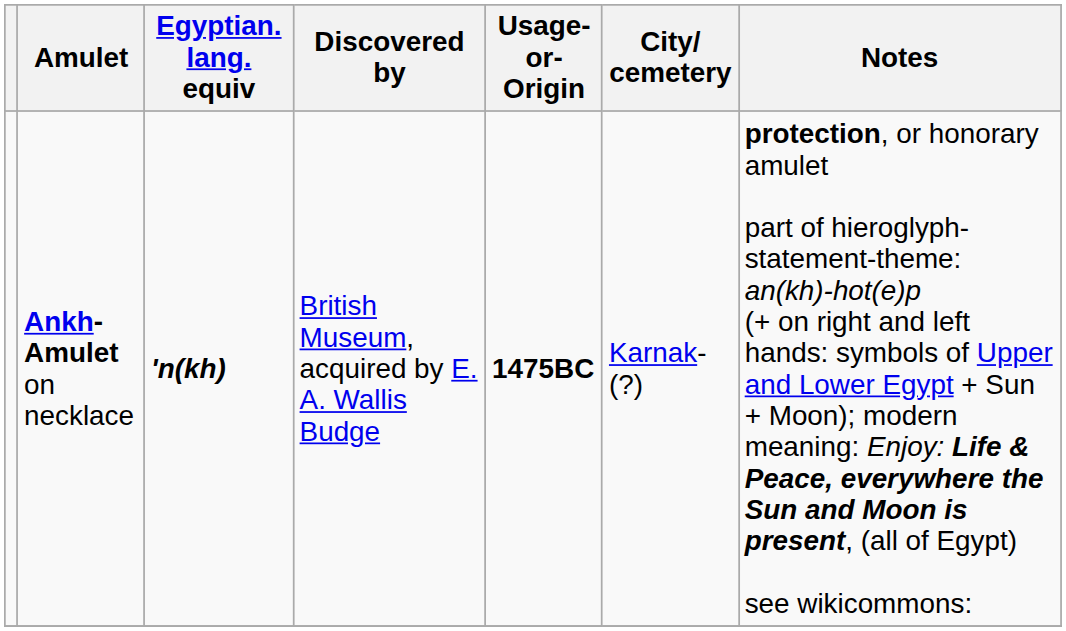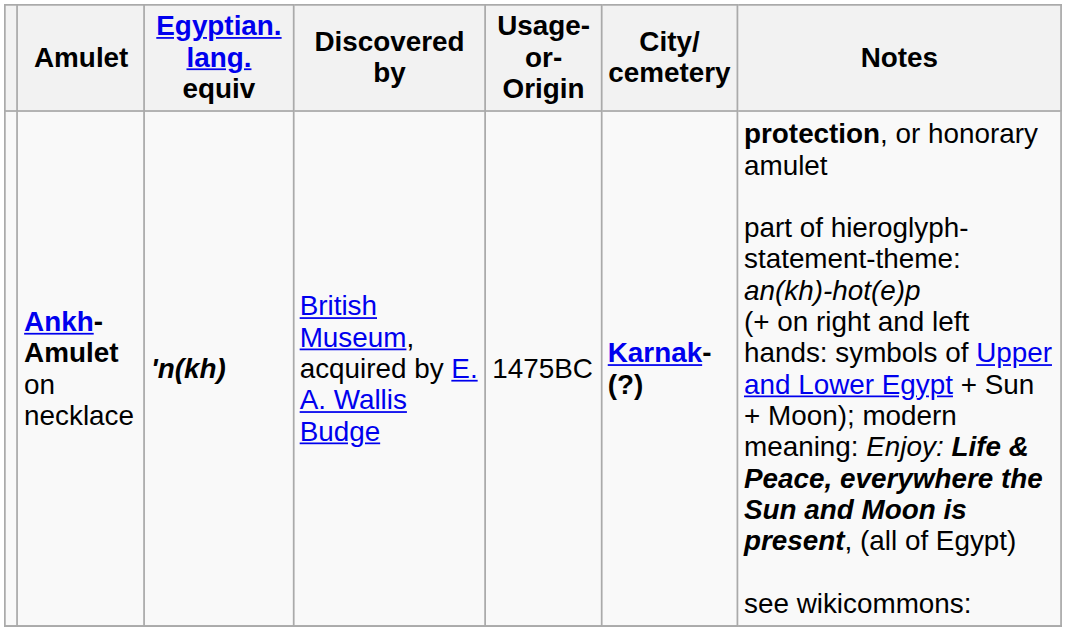(543, 368) bold -> (543, 368) normal
(658, 368) normal -> (660, 368) bold
